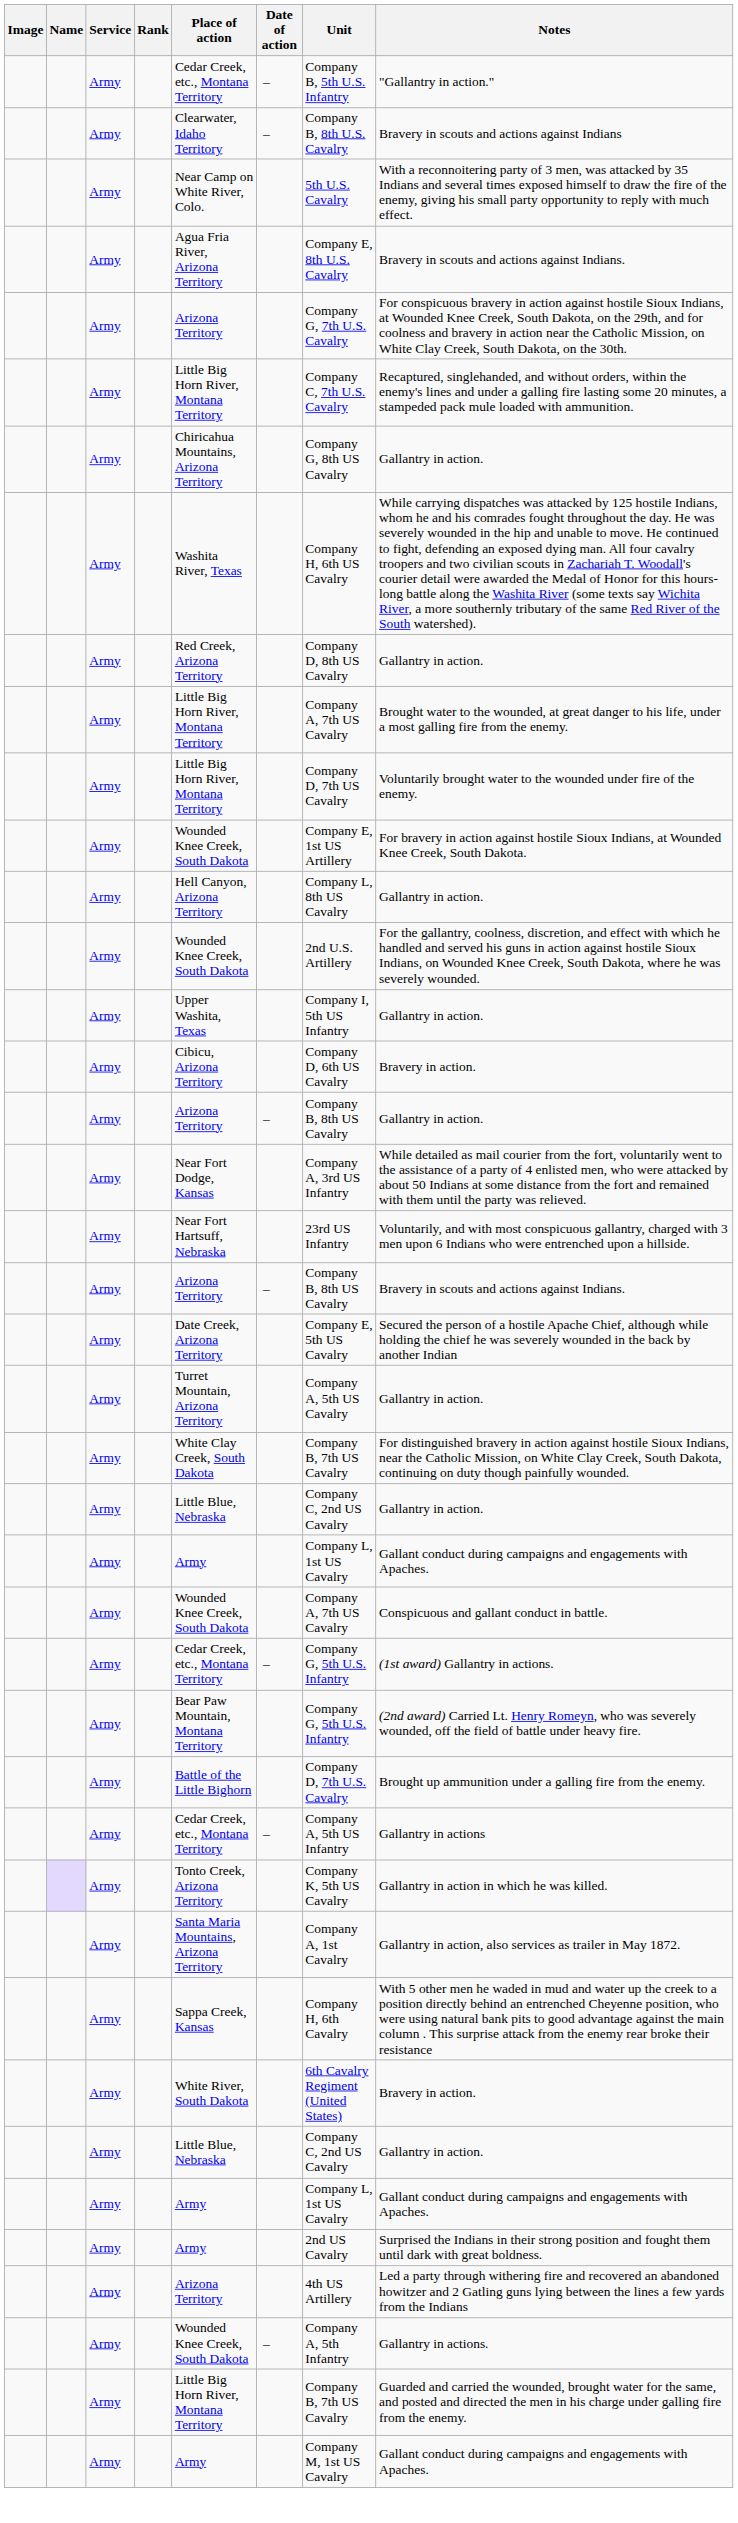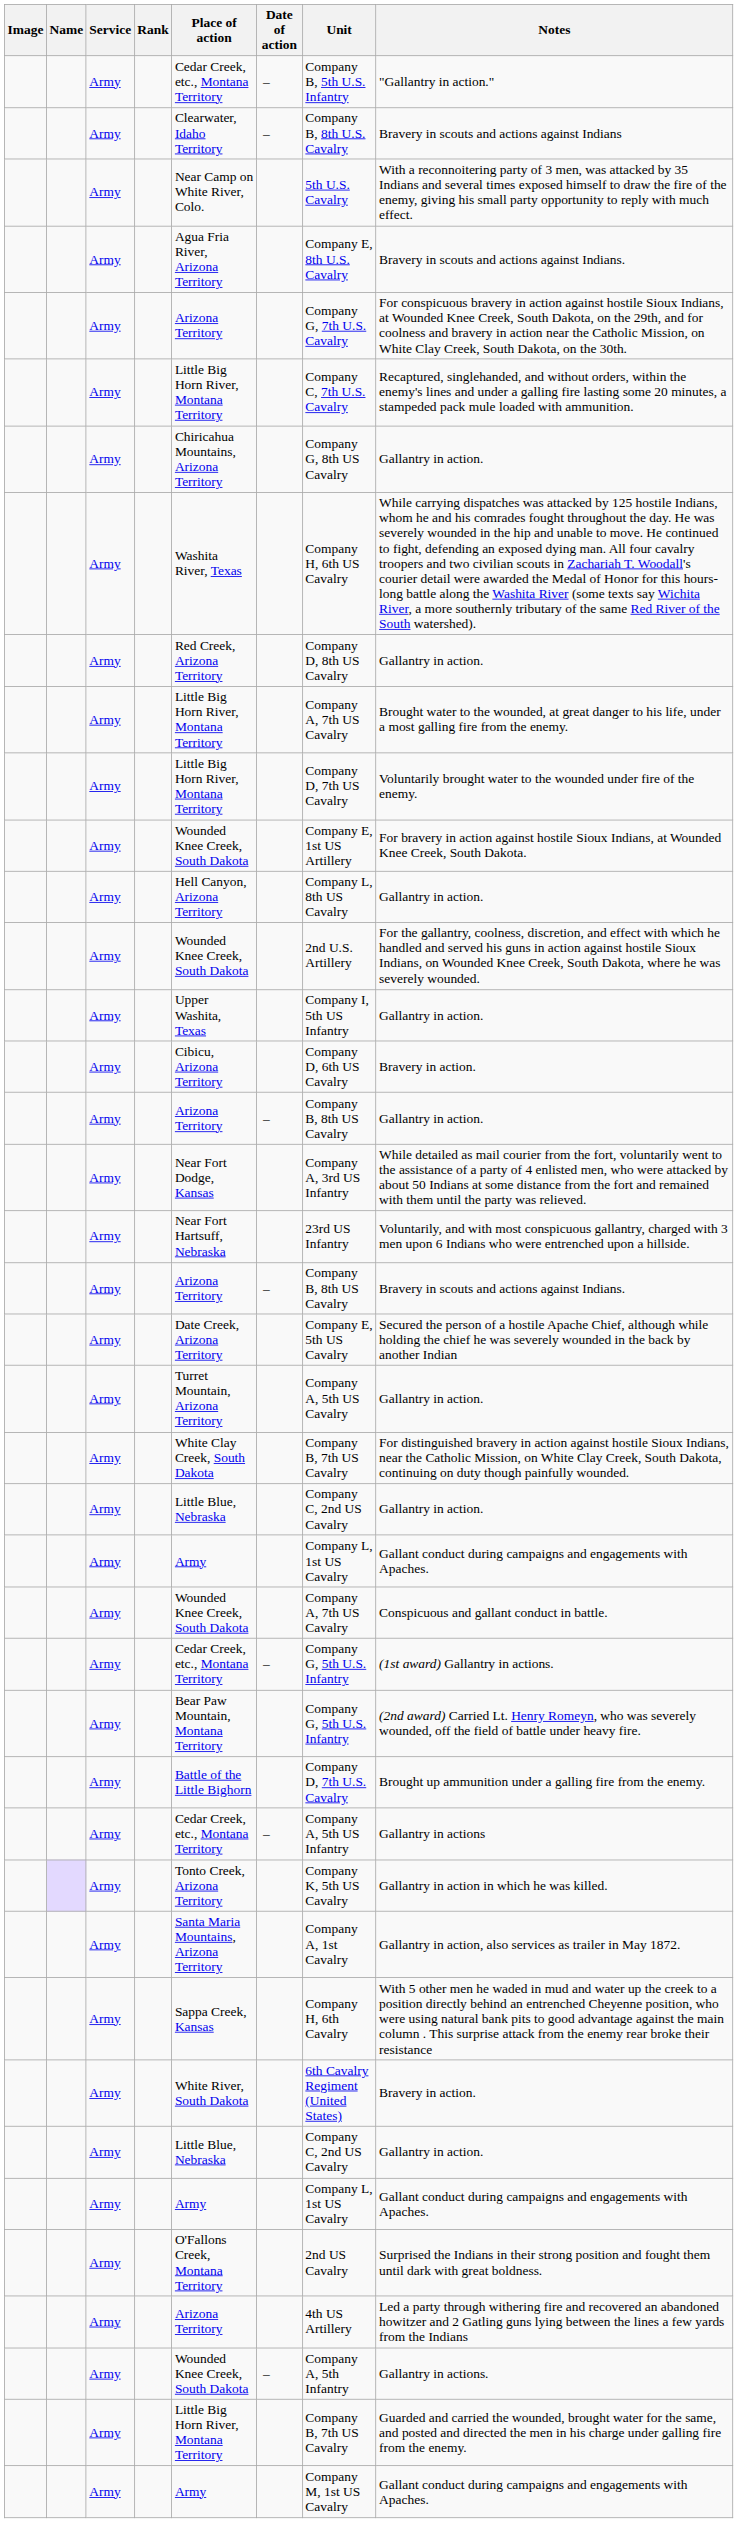(191, 2247) Army -> (201, 2262) O'Fallons Creek, Montana Territory
